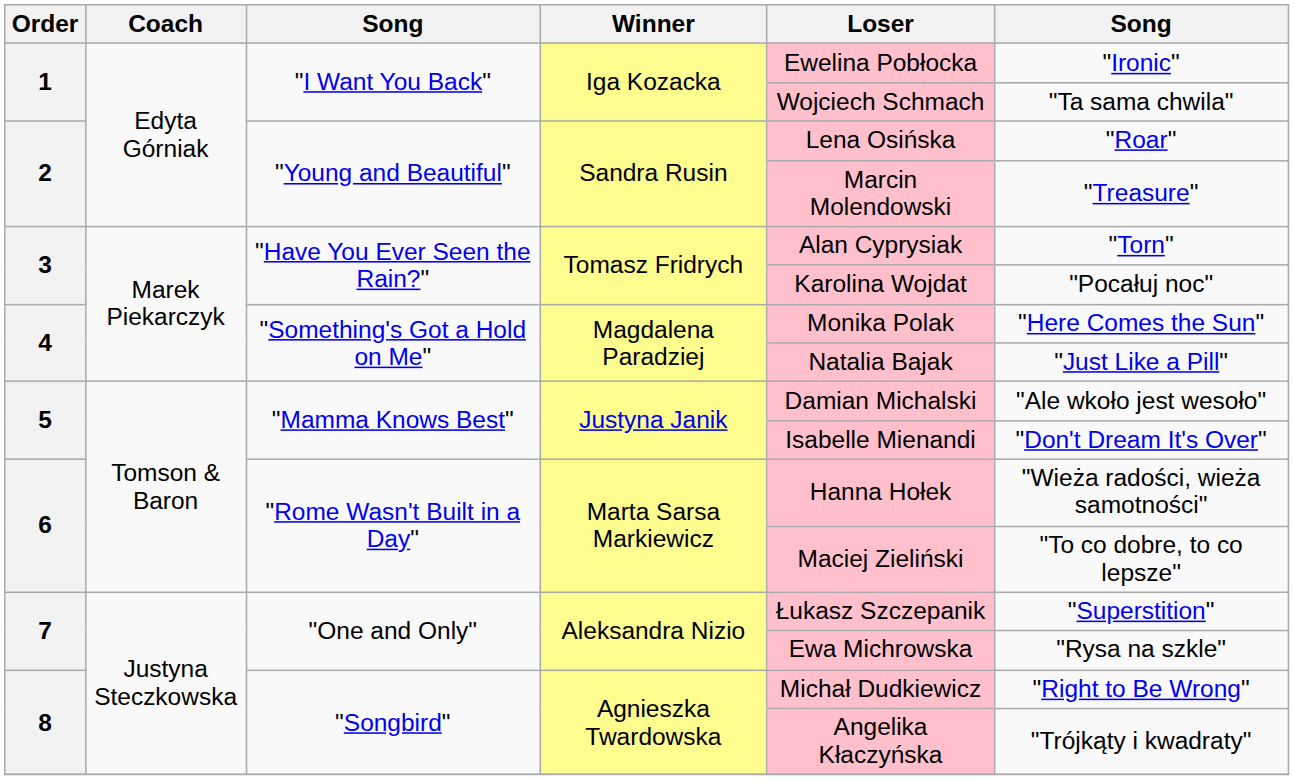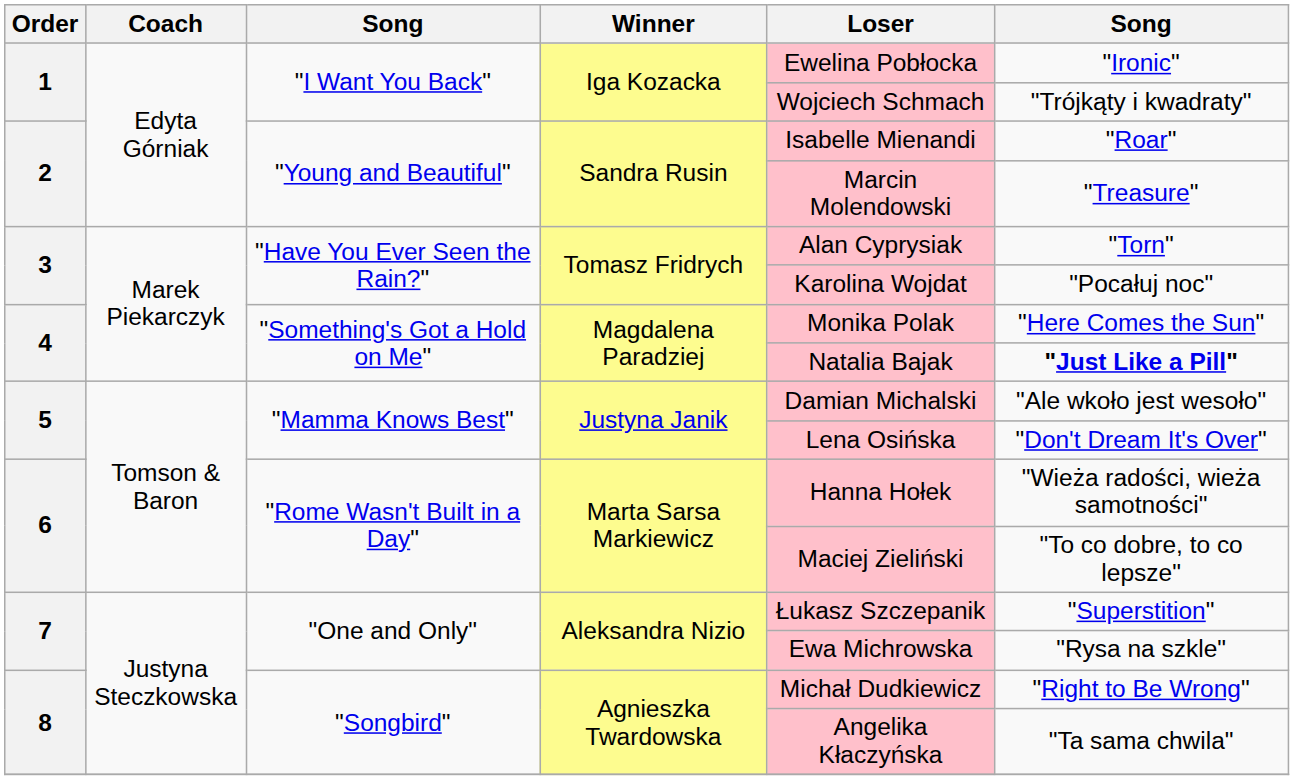(1141, 101) "Ta sama chwila" -> (1141, 101) "Trójkąty i kwadraty"
(881, 140) Lena Osińska -> (881, 140) Isabelle Mienandi
(1141, 362) normal -> (1141, 362) bold
(881, 439) Isabelle Mienandi -> (881, 439) Lena Osińska
(1141, 741) "Trójkąty i kwadraty" -> (1141, 741) "Ta sama chwila"
